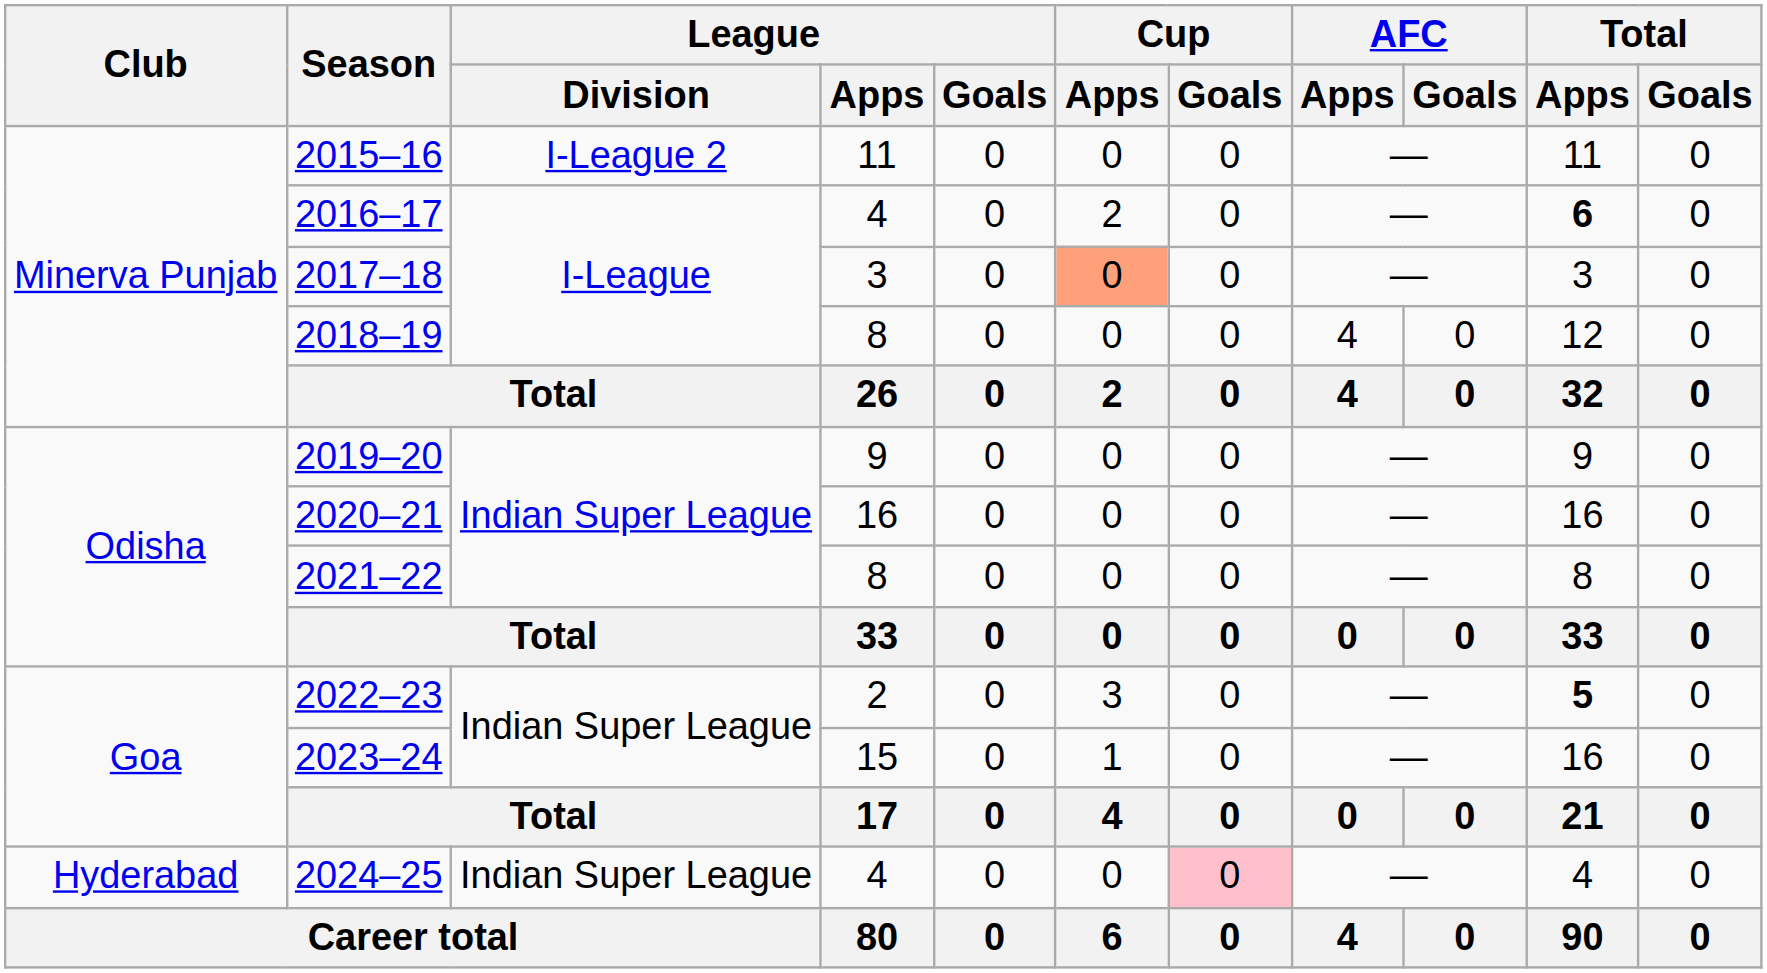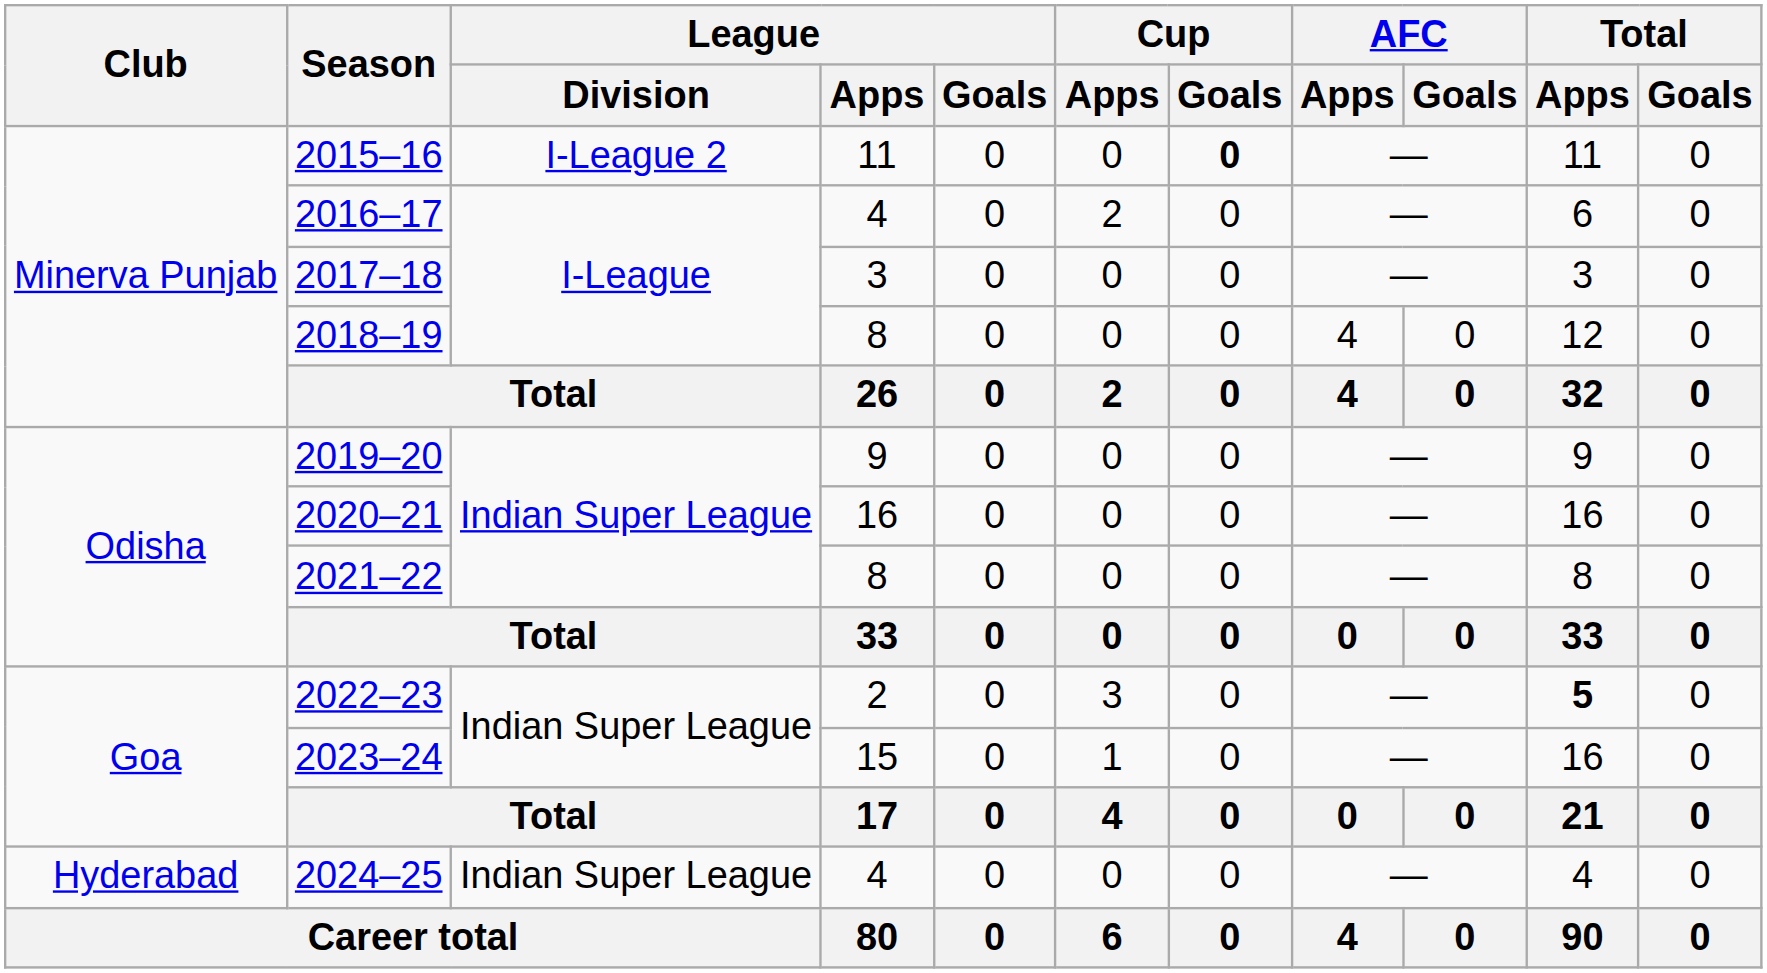(1230, 154) normal -> (1230, 154) bold
(1582, 214) bold -> (1582, 214) normal
(1112, 275) lightsalmon background -> (1112, 275) no background
(1230, 876) pink background -> (1230, 876) no background
